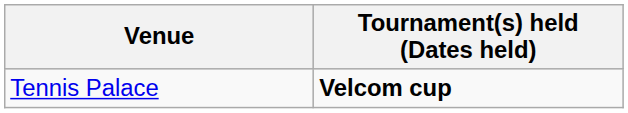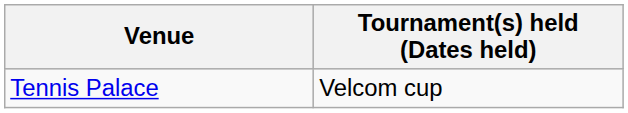(385, 88) bold -> (381, 88) normal
